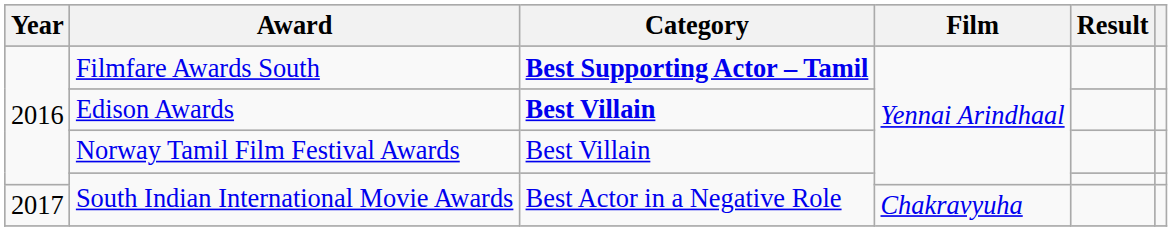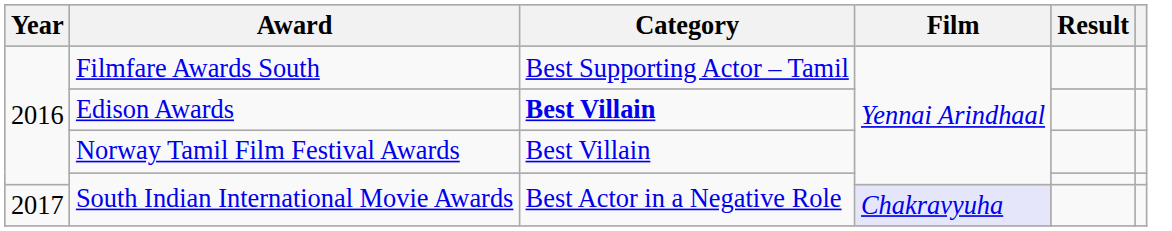(697, 67) bold -> (687, 67) normal
(952, 205) no background -> (932, 205) lavender background
